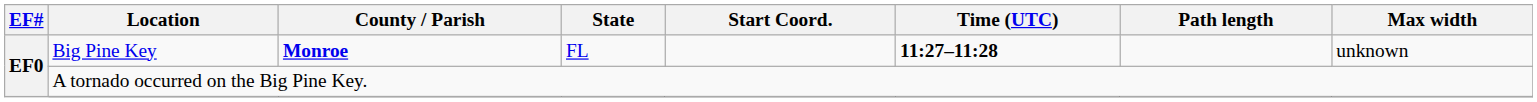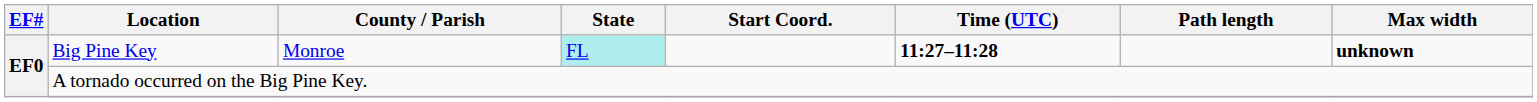(316, 50) bold -> (314, 50) normal
(577, 50) no background -> (577, 50) paleturquoise background
(1372, 50) normal -> (1375, 50) bold
